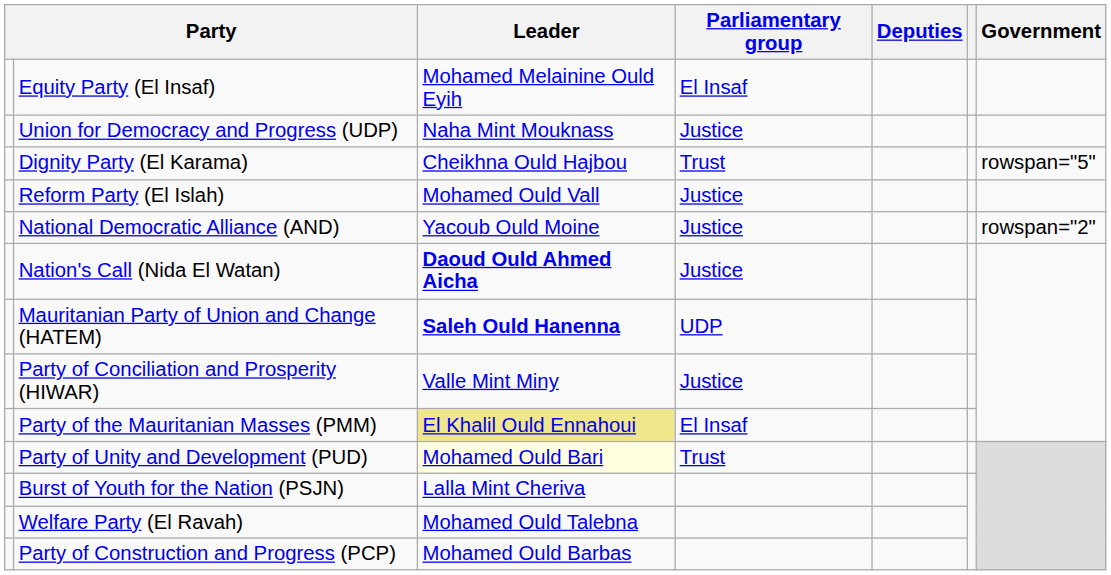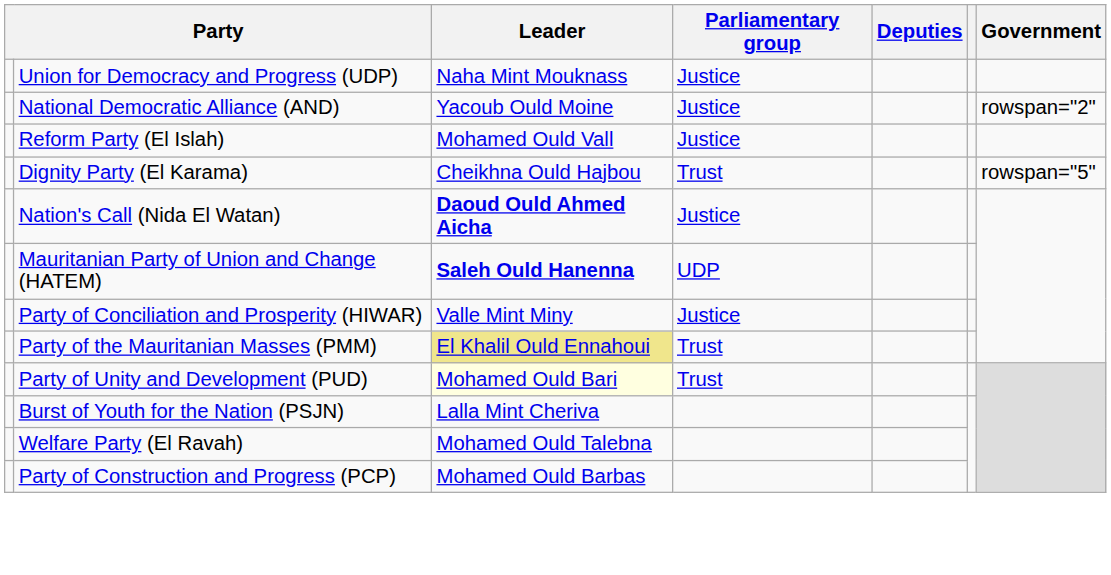- row: (117, 87)
rows swapped: (179, 227) <-> (133, 163)
(714, 424) El Insaf -> (700, 347) Trust
